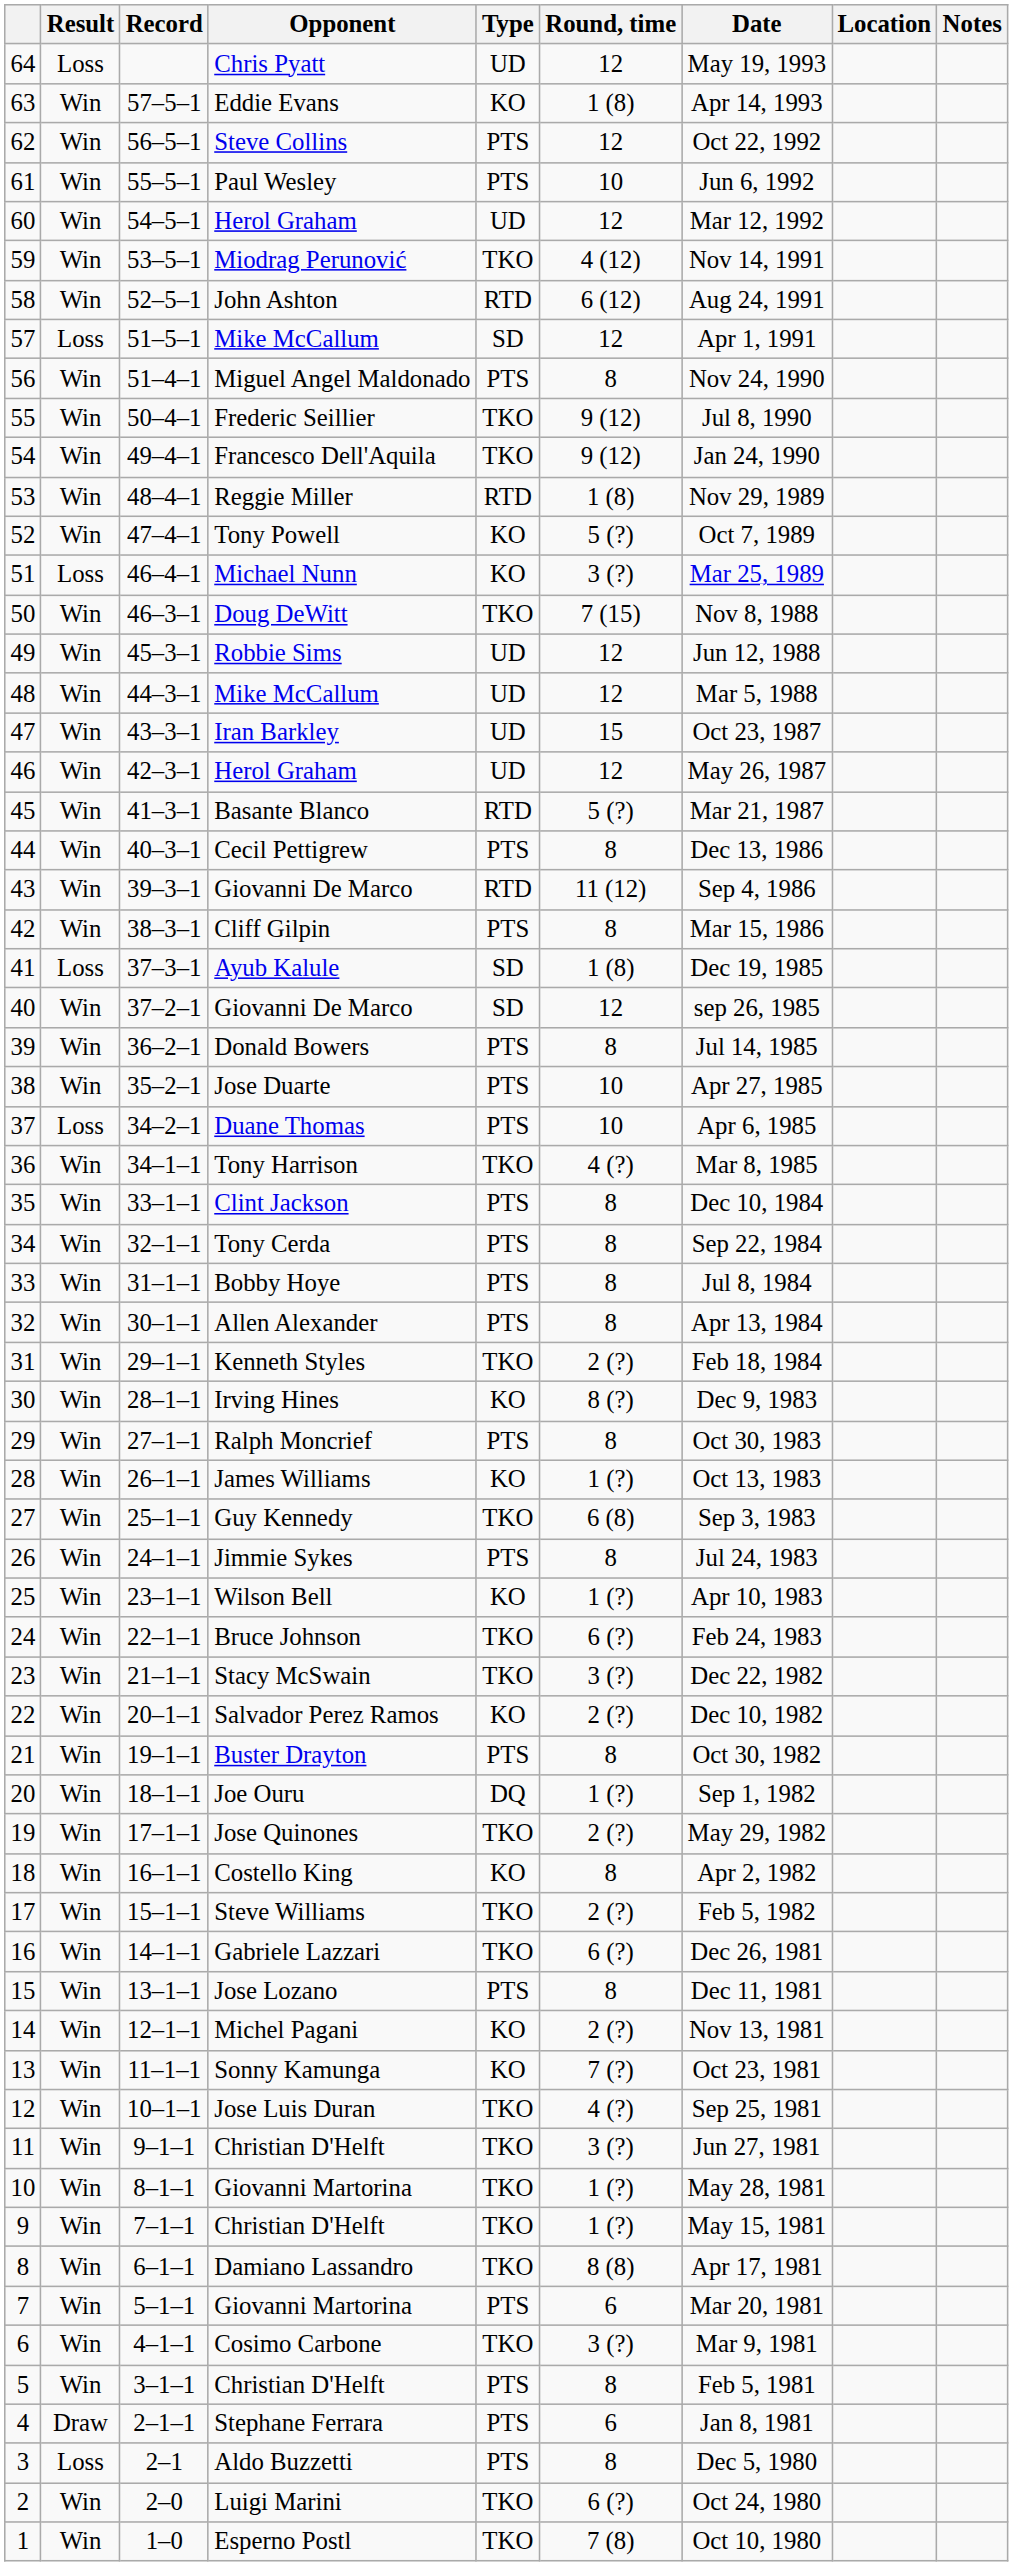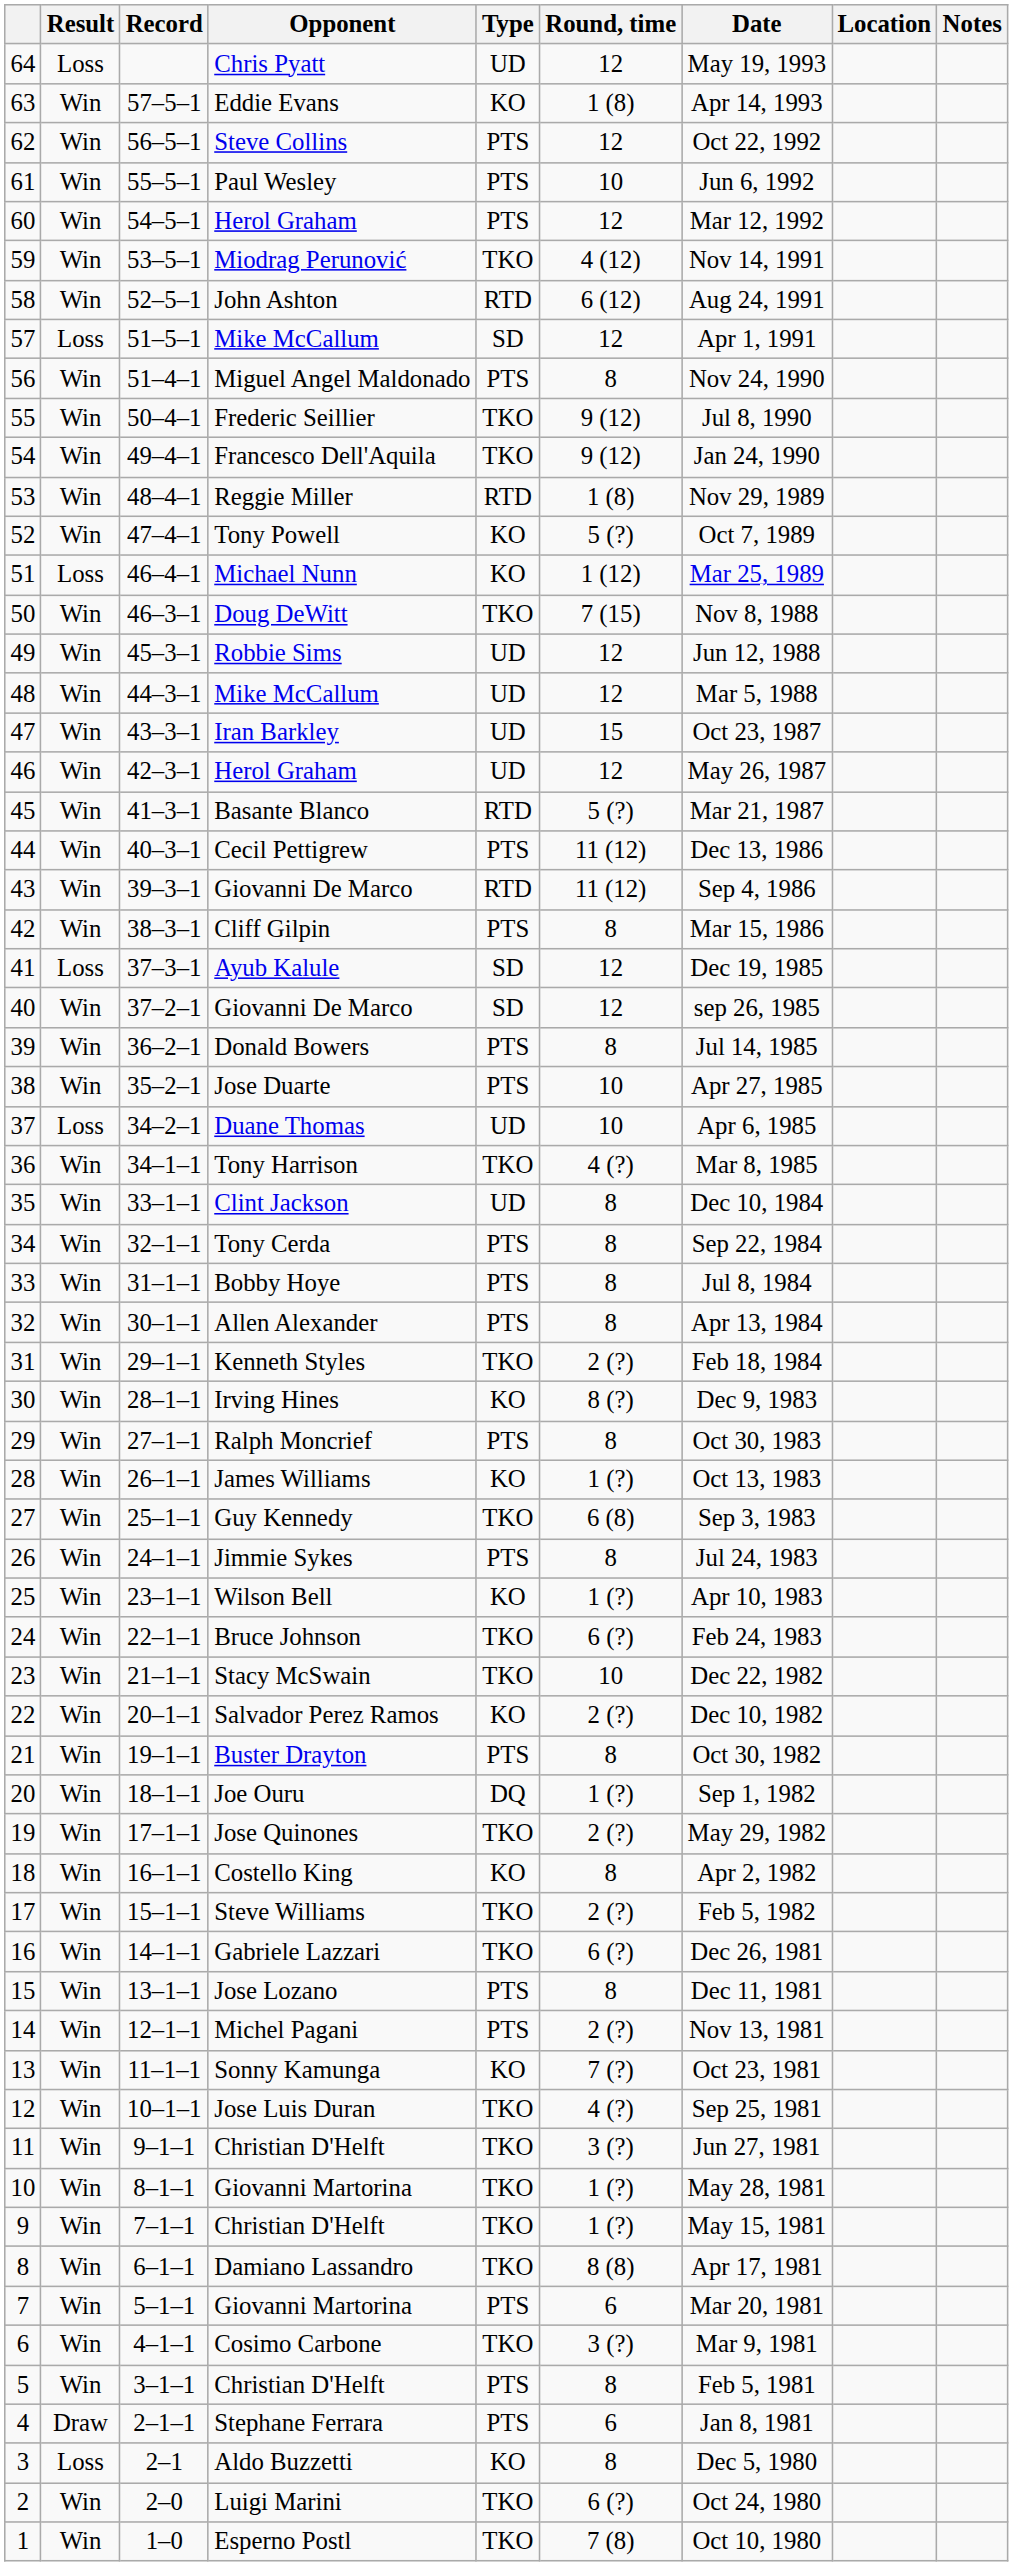(508, 220) UD -> (508, 220) PTS
(611, 574) 3 (?) -> (611, 574) 1 (12)
(611, 850) 8 -> (611, 850) 11 (12)
(611, 968) 1 (8) -> (611, 968) 12
(508, 1125) PTS -> (508, 1125) UD
(508, 1204) PTS -> (508, 1204) UD
(611, 1676) 3 (?) -> (611, 1676) 10
(508, 2030) KO -> (508, 2030) PTS
(508, 2462) PTS -> (508, 2462) KO
